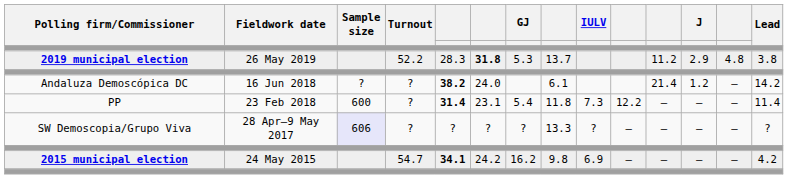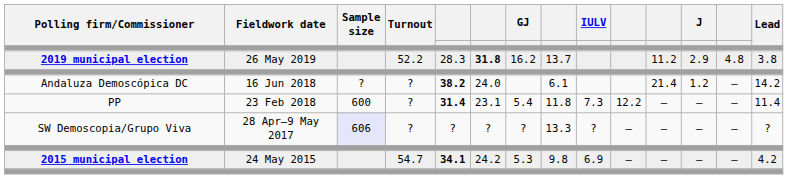(523, 61) 5.3 -> (523, 61) 16.2
(523, 160) 16.2 -> (523, 160) 5.3
